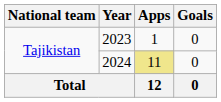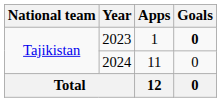(195, 39) normal -> (195, 39) bold
(154, 62) khaki background -> (154, 62) no background
